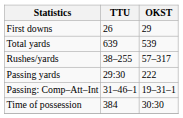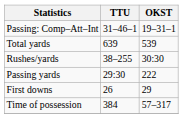rows swapped: (29, 28) <-> (53, 90)
(156, 59) 57–317 -> (153, 59) 30:30
(153, 105) 30:30 -> (156, 105) 57–317
